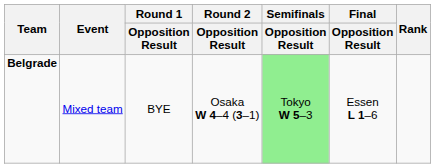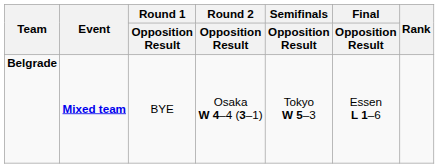(93, 109) normal -> (94, 109) bold
(296, 109) lightgreen background -> (299, 109) no background
